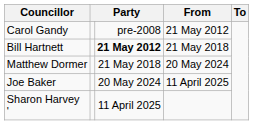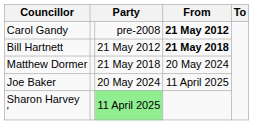(197, 30) normal -> (197, 30) bold
(129, 47) bold -> (129, 47) normal
(197, 47) normal -> (197, 47) bold
(129, 105) no background -> (129, 105) lightgreen background
